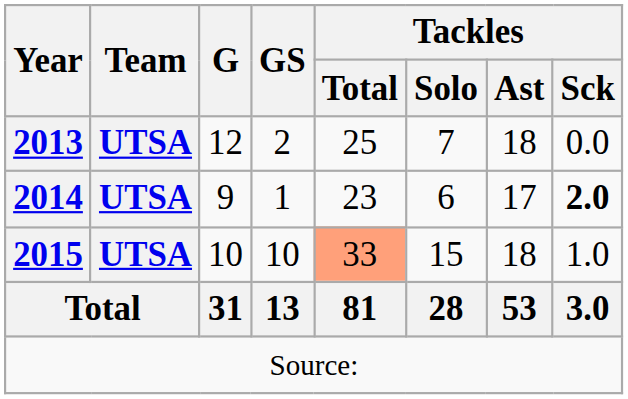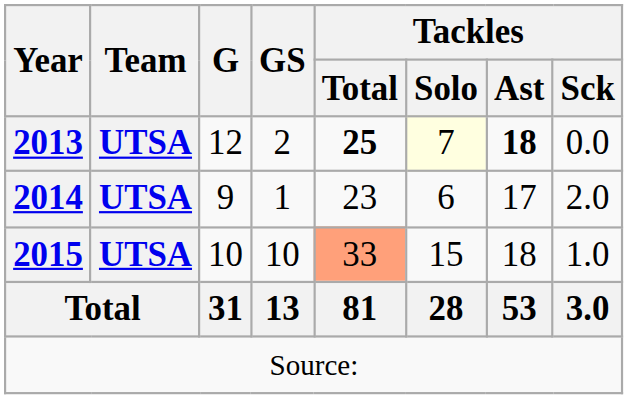(360, 142) normal -> (360, 142) bold
(446, 142) no background -> (446, 142) lightyellow background
(519, 142) normal -> (519, 142) bold
(588, 198) bold -> (588, 198) normal
